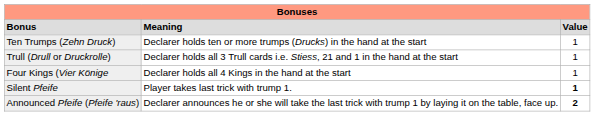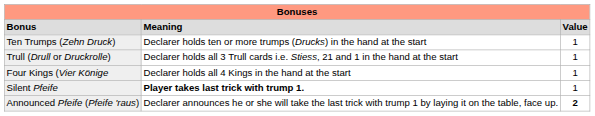(218, 88) normal -> (224, 88) bold
(575, 88) bold -> (575, 88) normal
